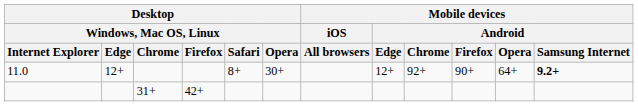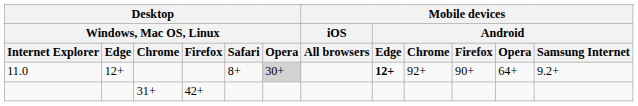(275, 71) no background -> (275, 71) lightgrey background
(385, 71) normal -> (385, 71) bold
(548, 71) bold -> (548, 71) normal
